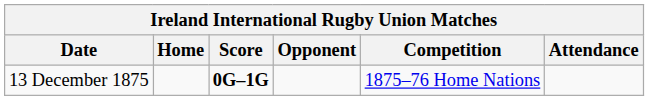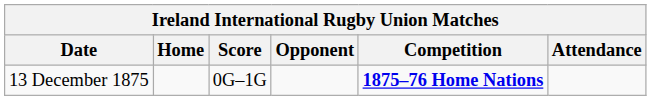(241, 80) bold -> (240, 80) normal
(452, 80) normal -> (453, 80) bold
